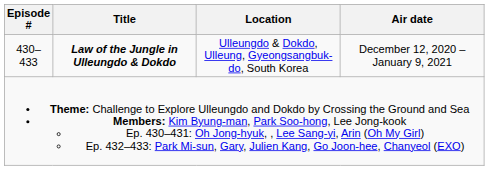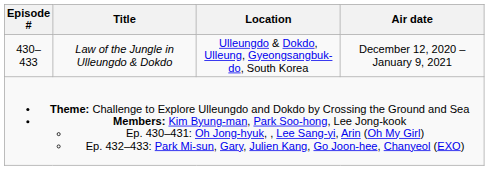(125, 56) bold -> (125, 56) normal
